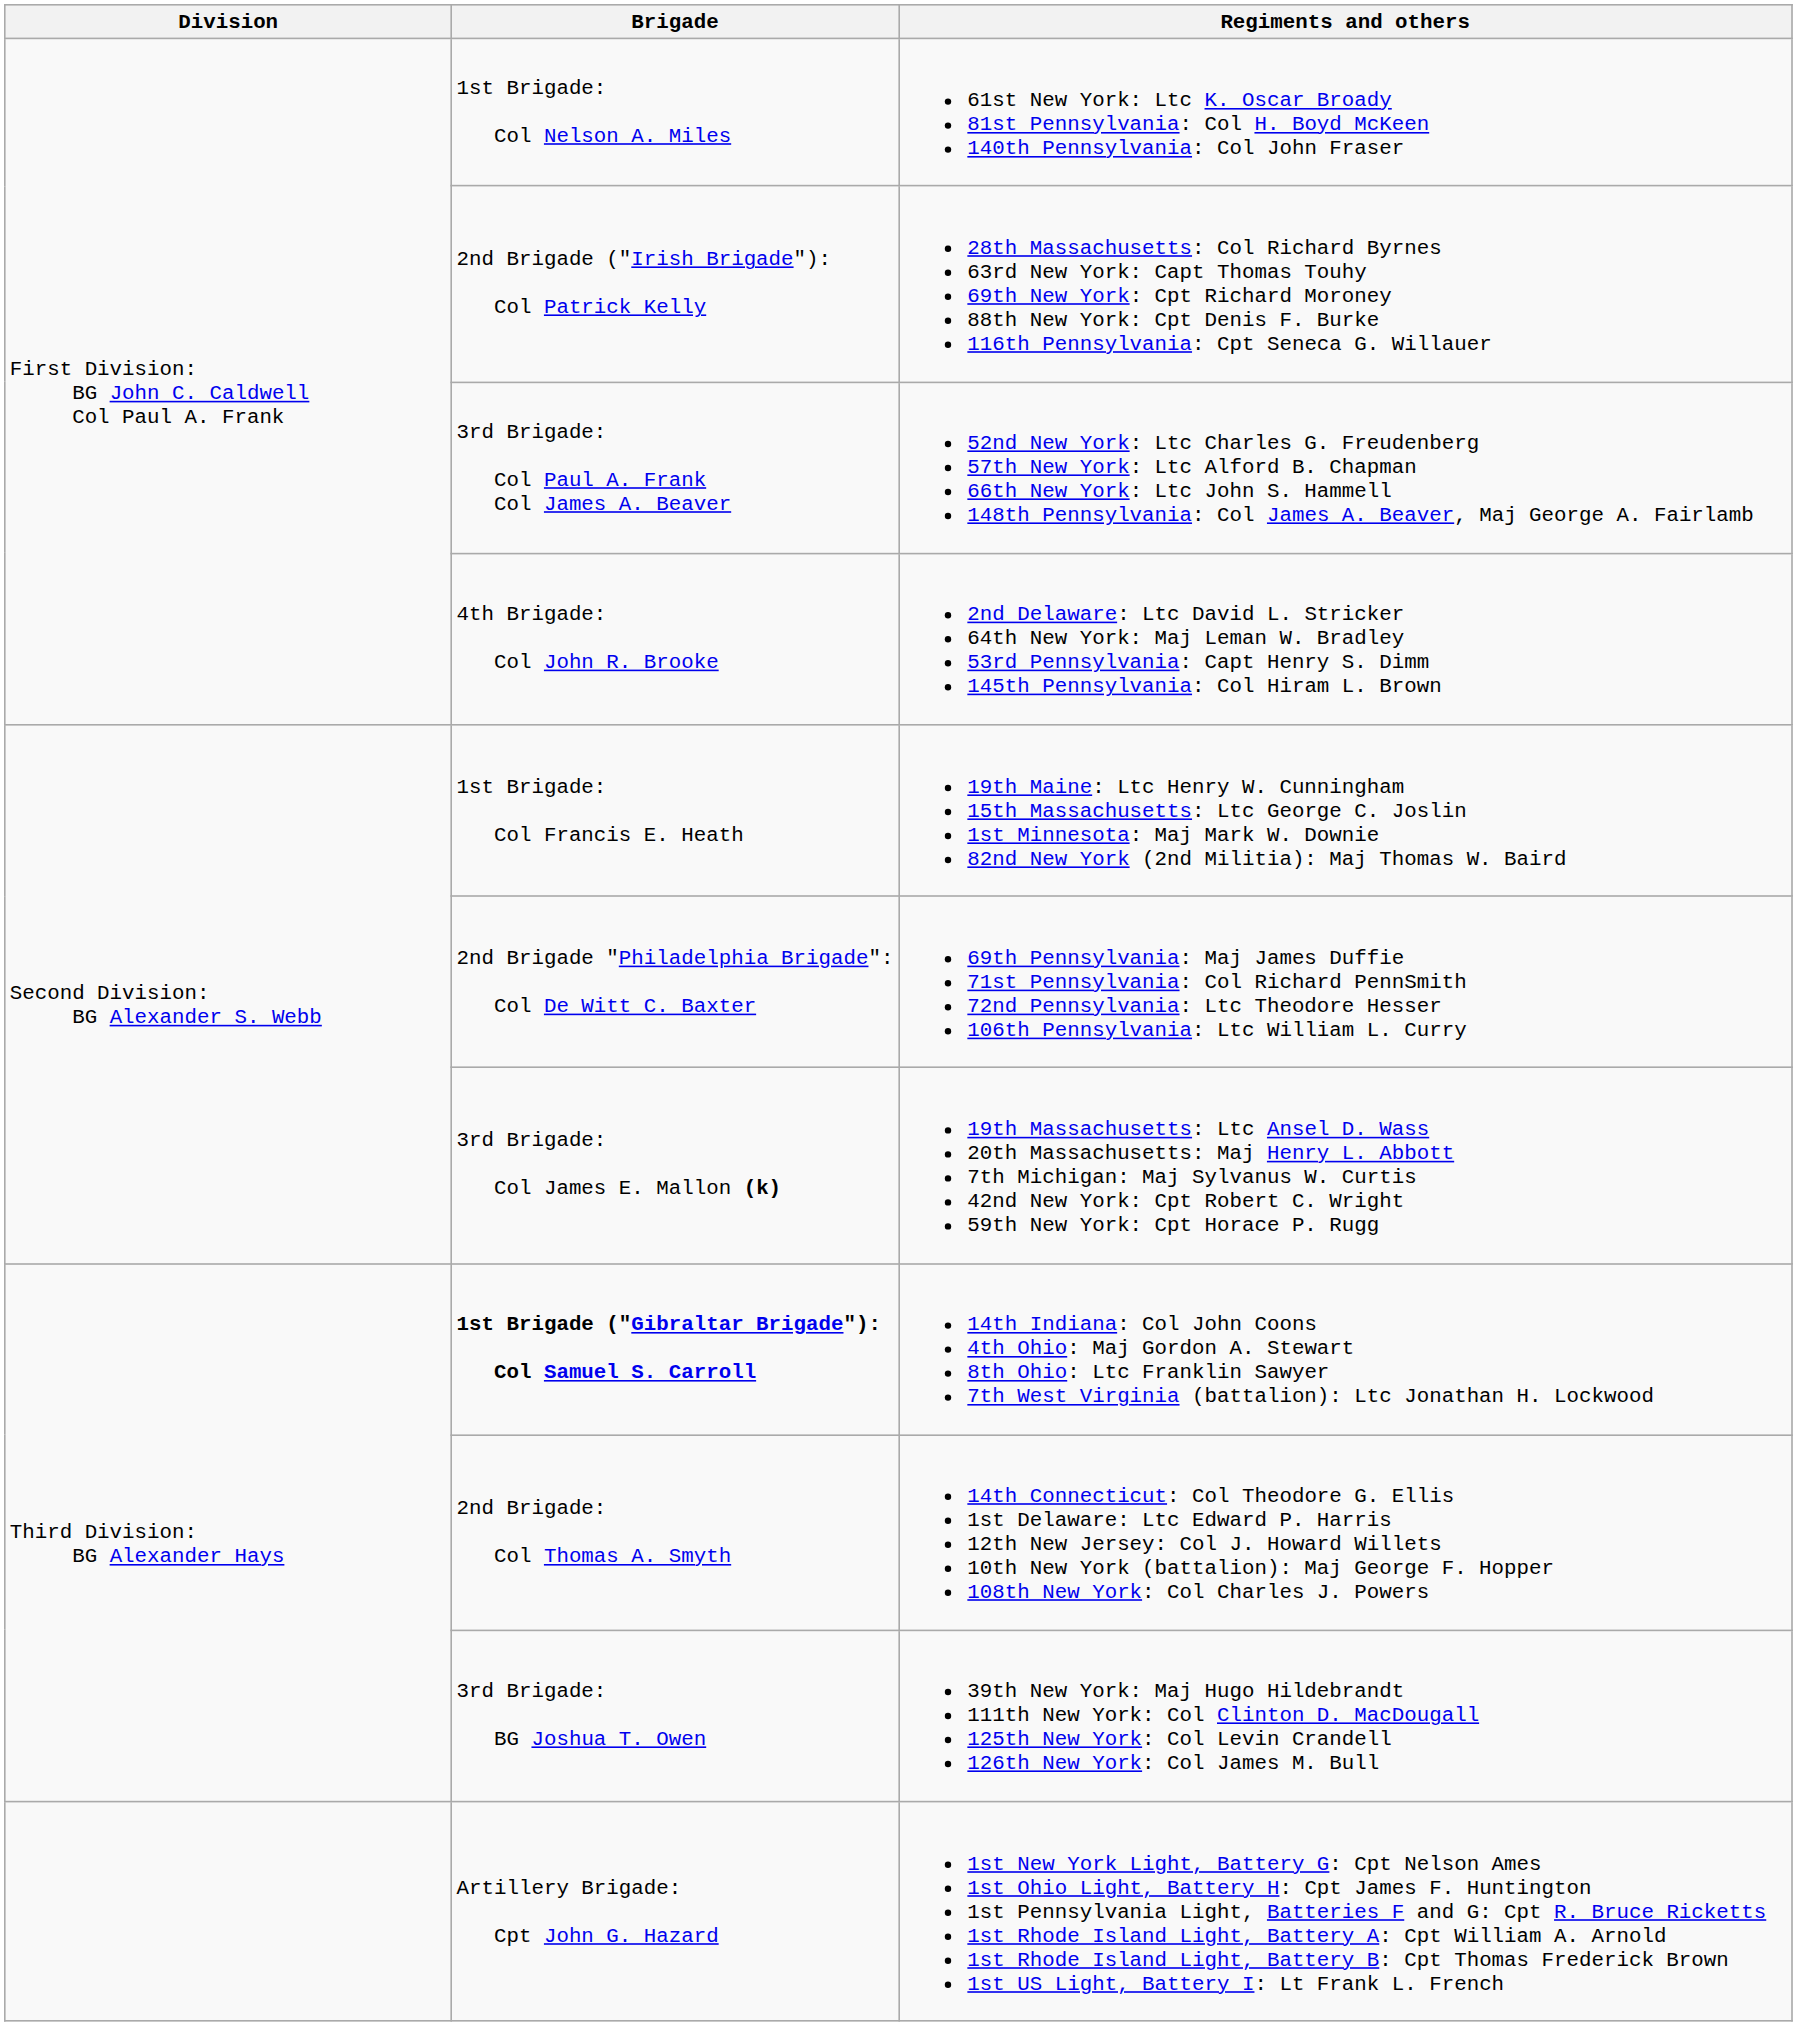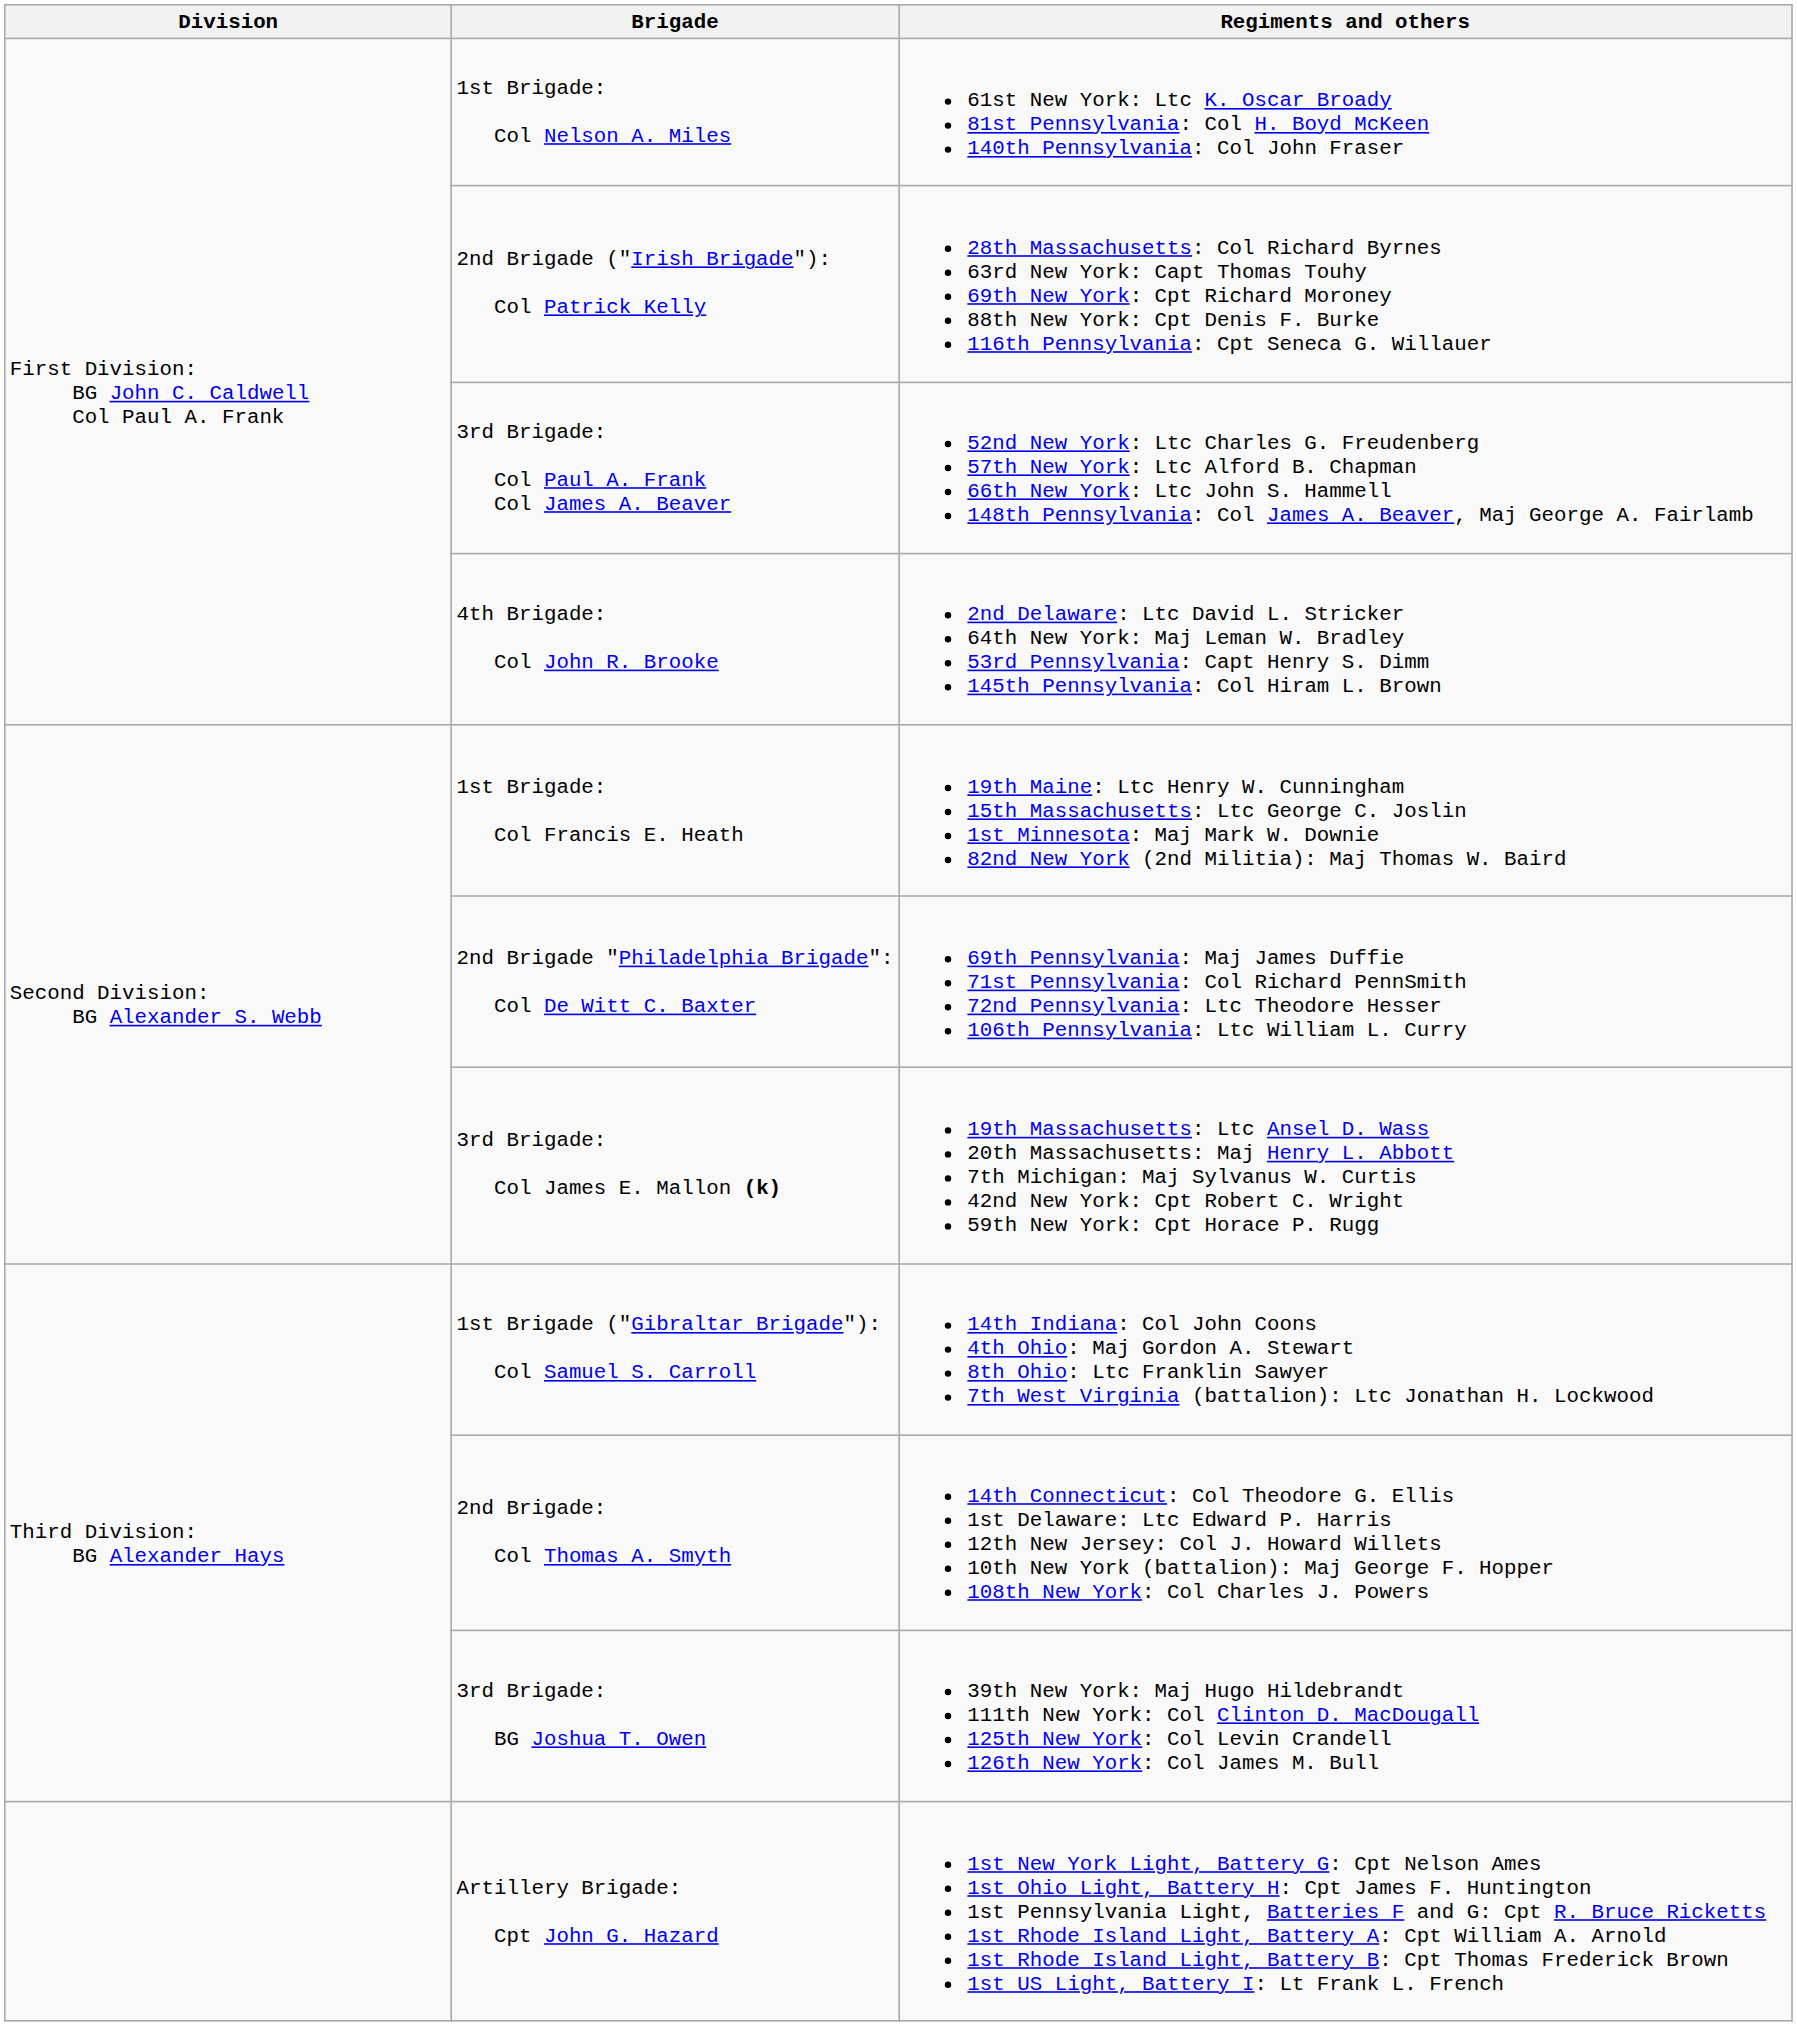(669, 1349) bold -> (669, 1349) normal
